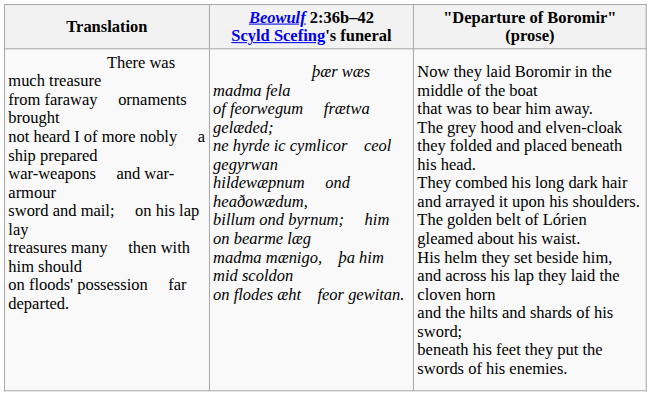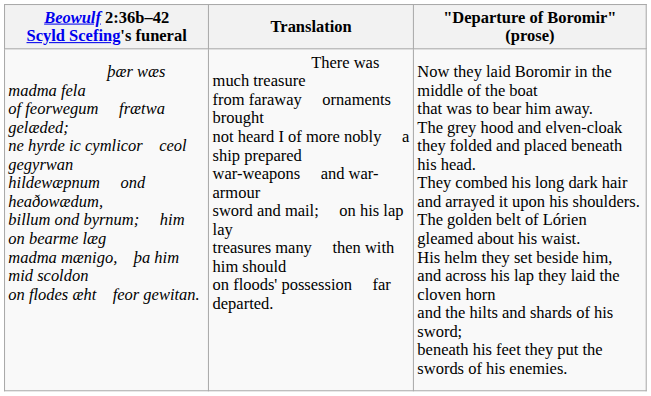columns swapped: (311, 26) <-> (107, 26)
